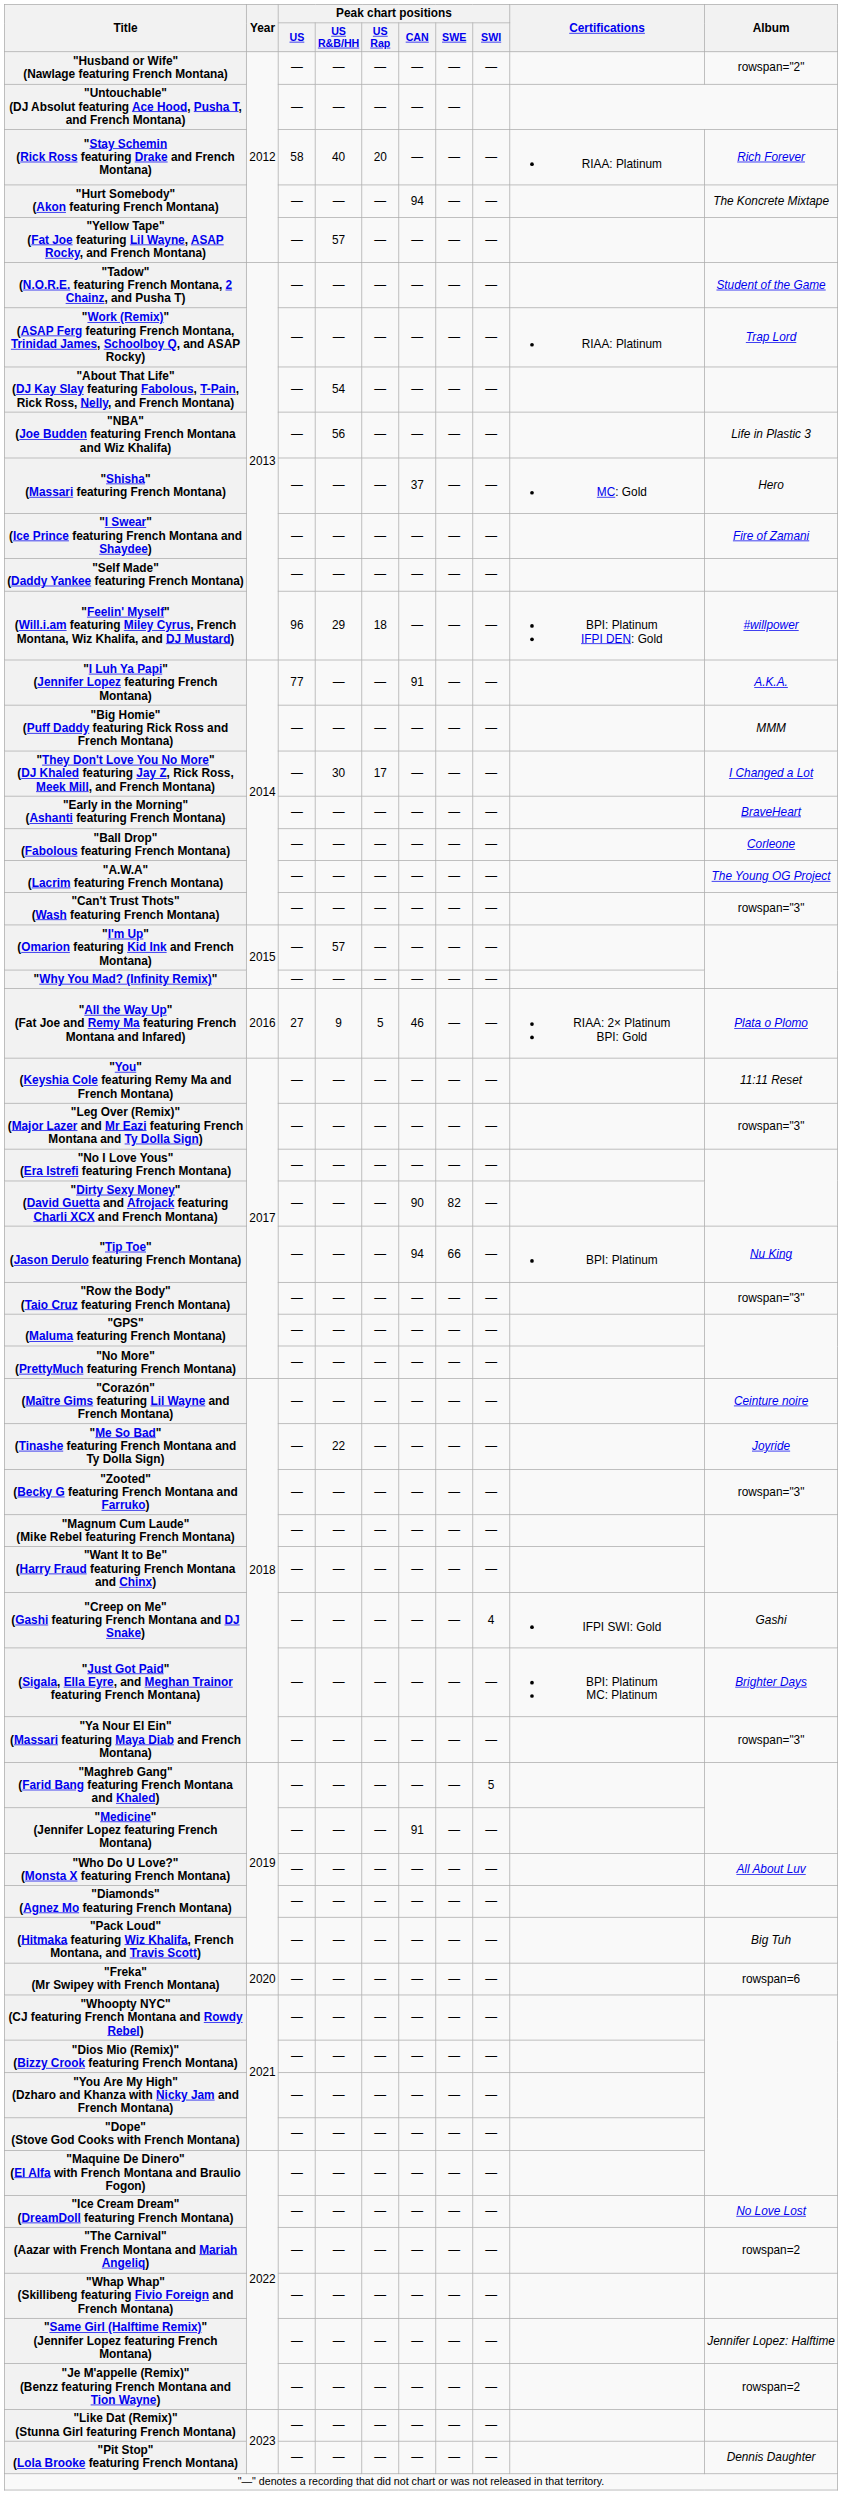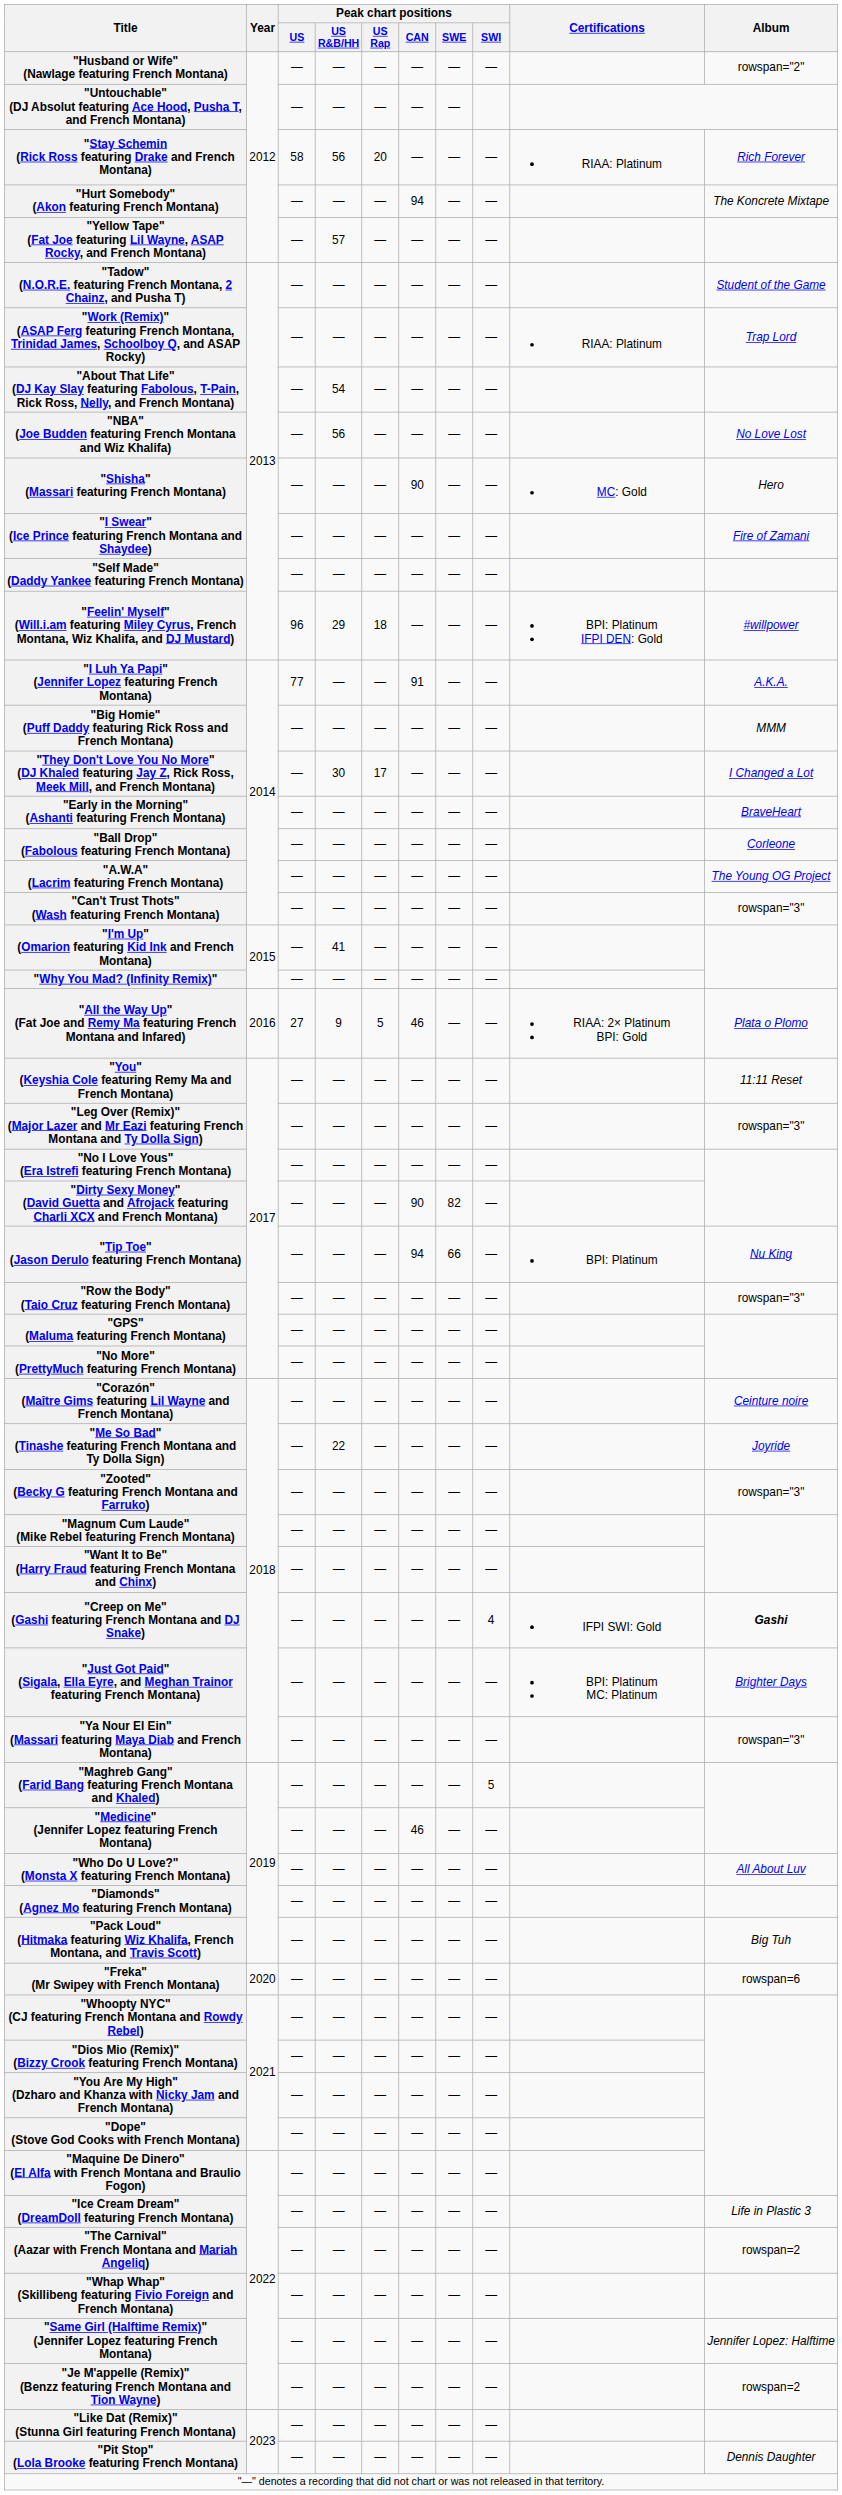(339, 157) 40 -> (339, 157) 56
(771, 435) Life in Plastic 3 -> (771, 435) No Love Lost
(417, 485) 37 -> (417, 485) 90
(339, 947) 57 -> (339, 947) 41
(771, 1620) normal -> (771, 1620) bold
(417, 1830) 91 -> (417, 1830) 46
(771, 2211) No Love Lost -> (771, 2211) Life in Plastic 3
